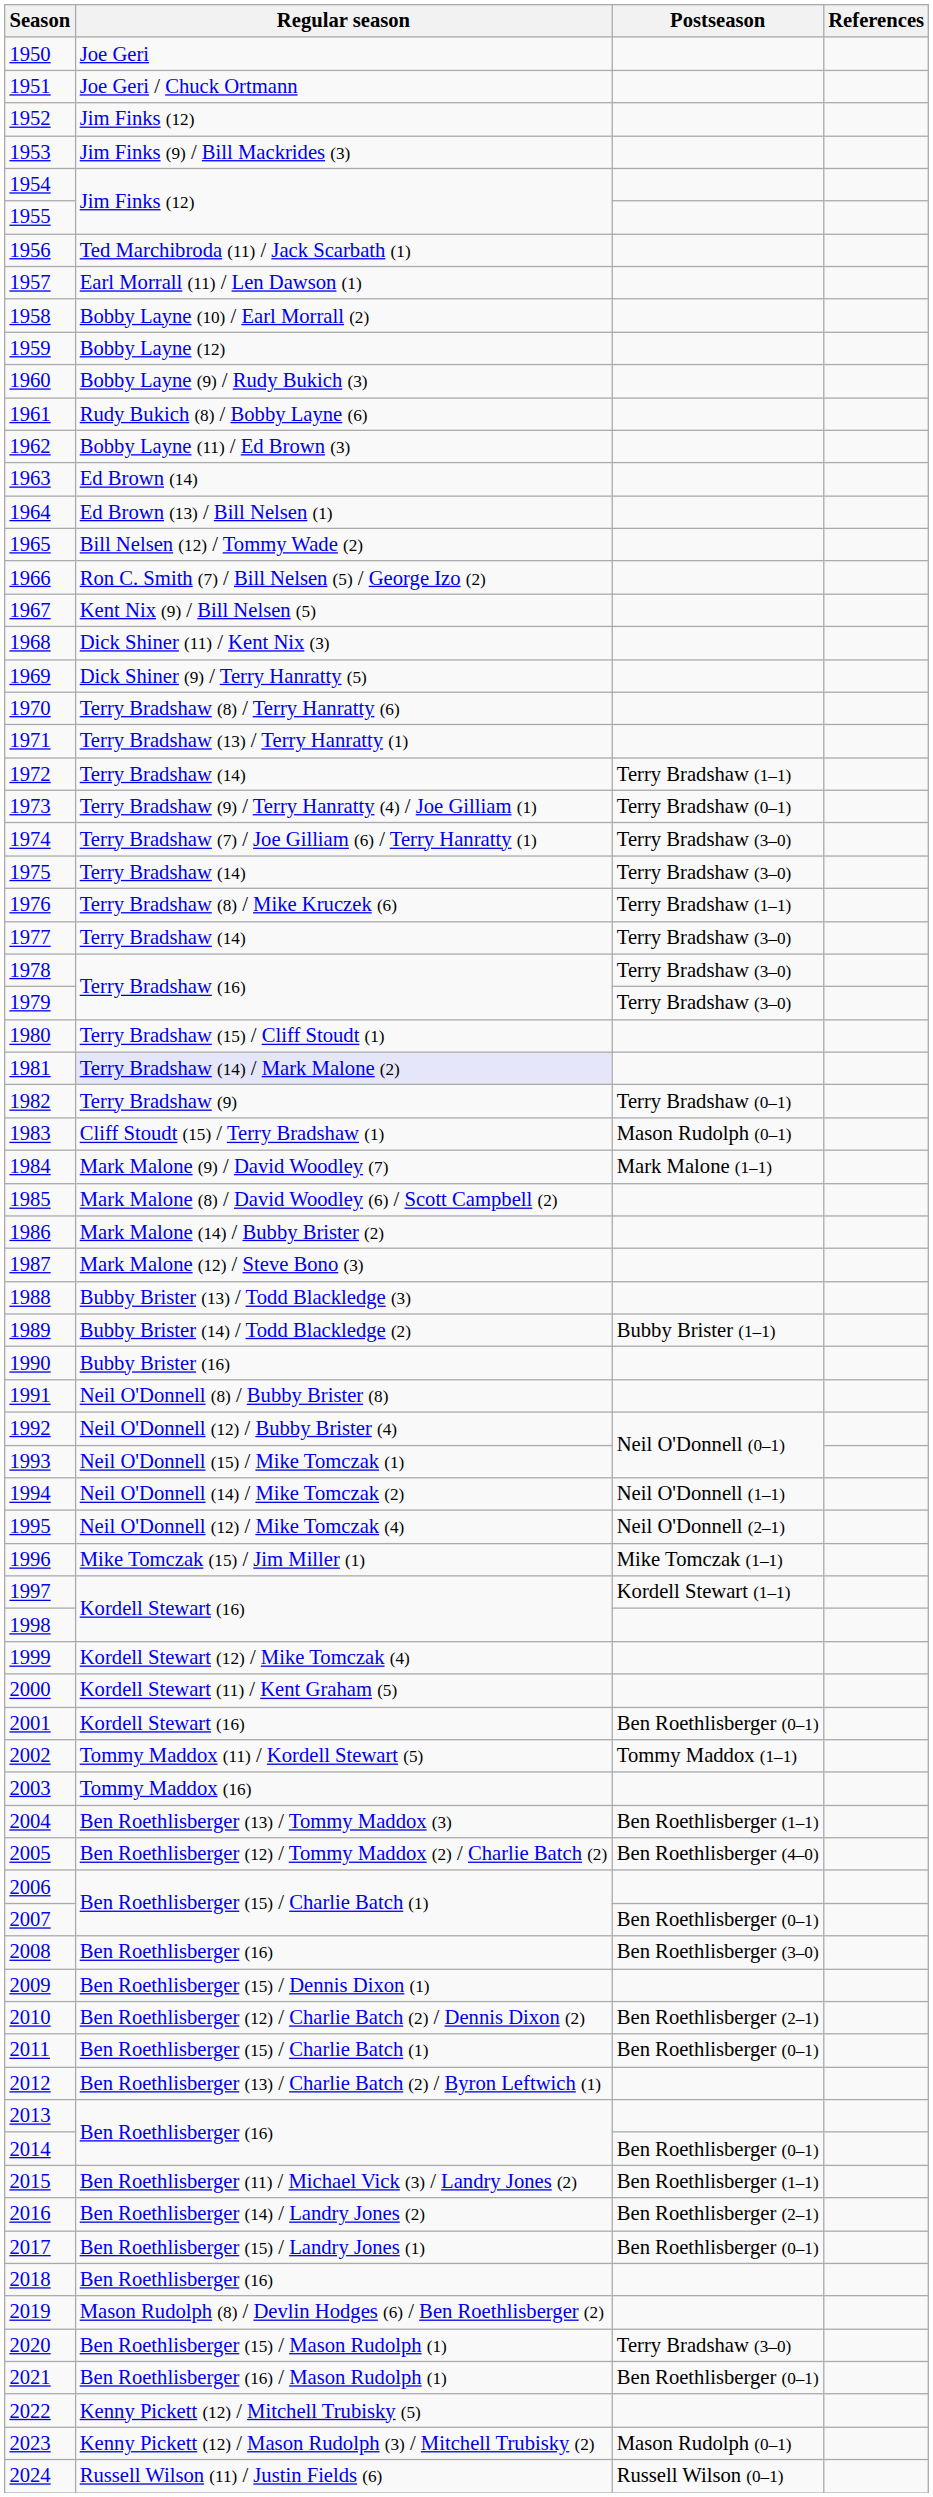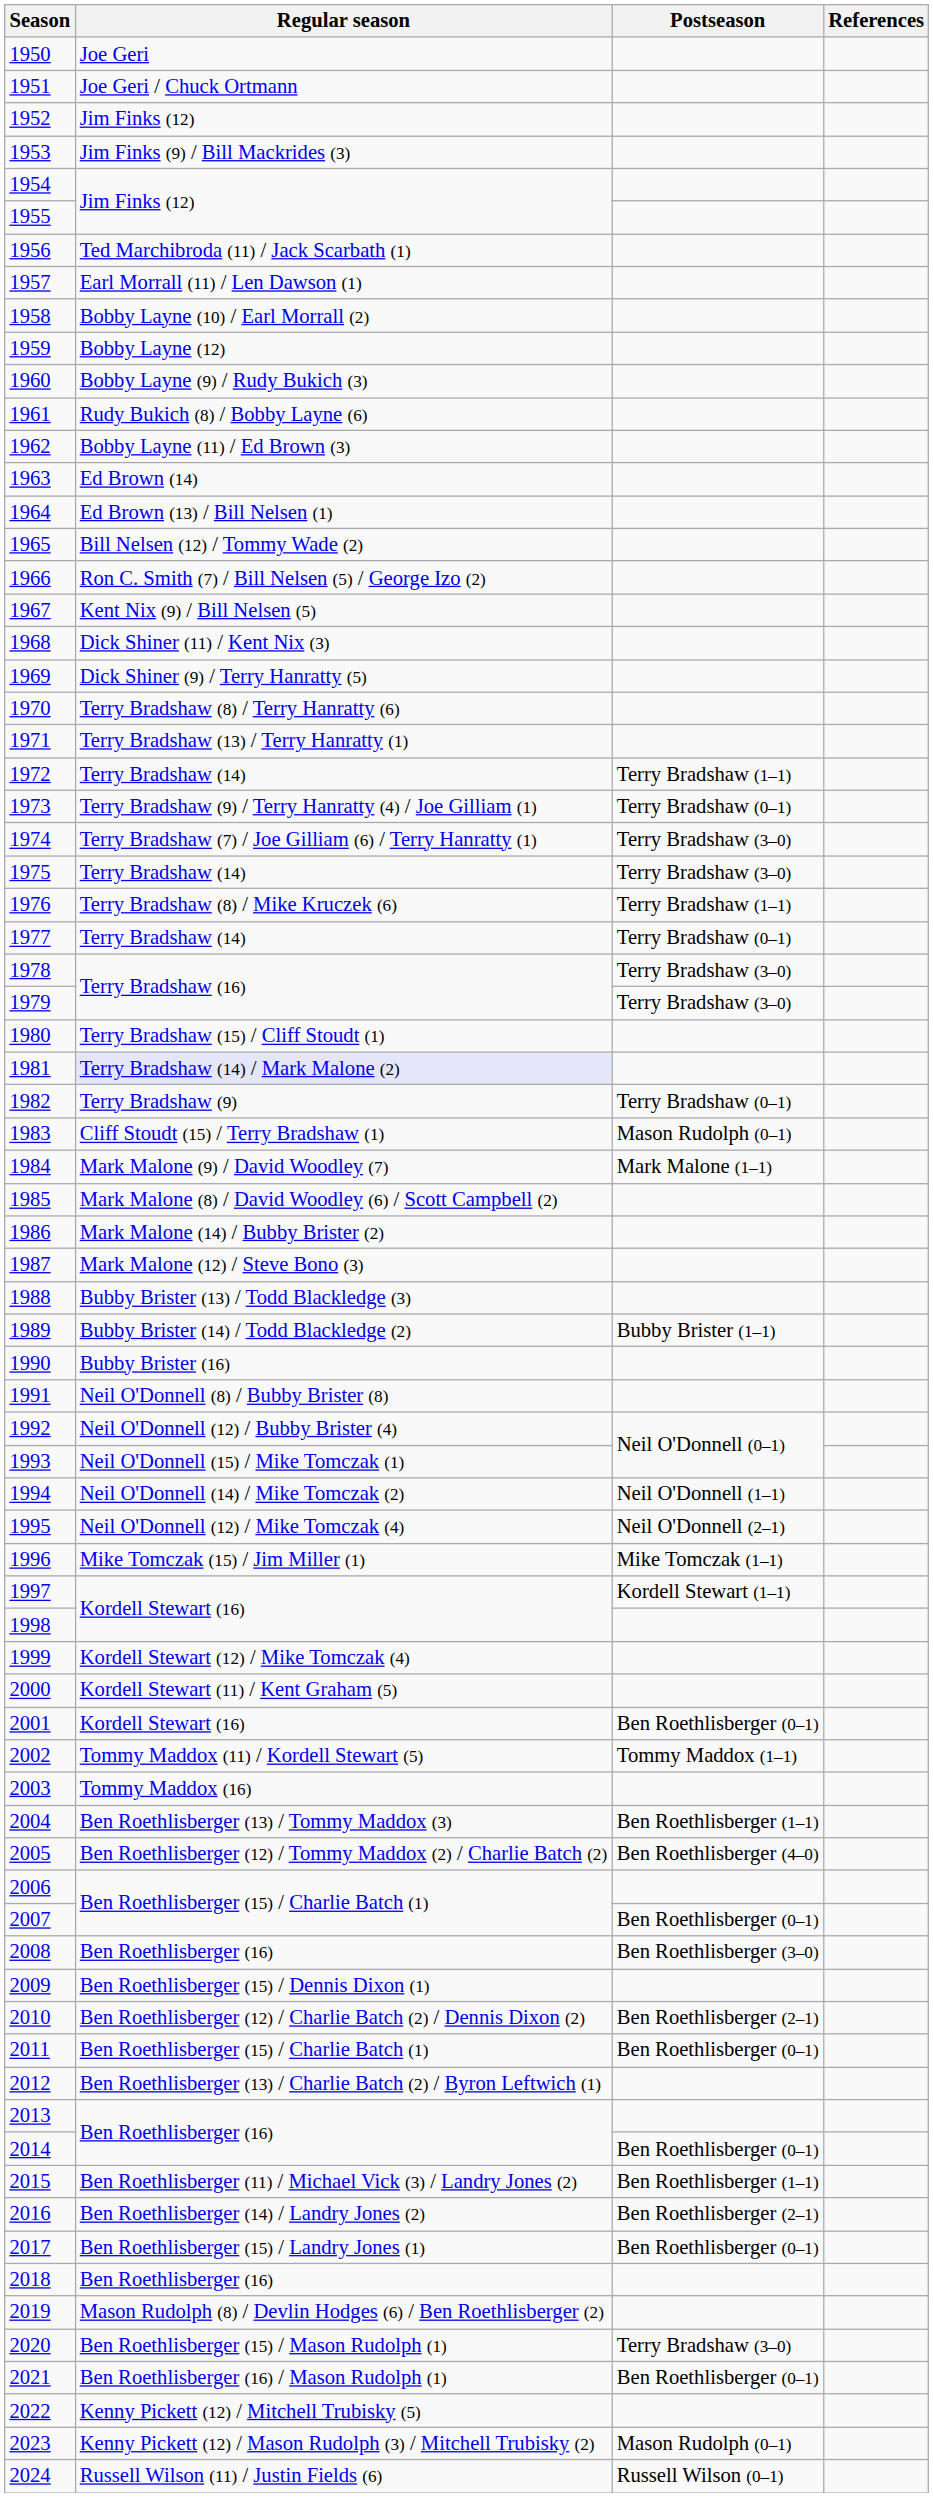(704, 937) Terry Bradshaw (3–0) -> (704, 937) Terry Bradshaw (0–1)
